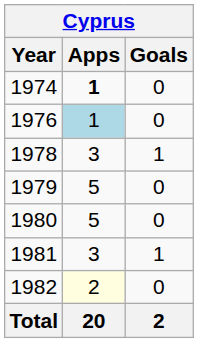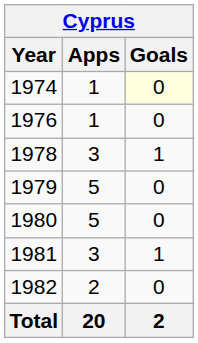(94, 87) bold -> (94, 87) normal
(159, 87) no background -> (159, 87) lightyellow background
(94, 120) lightblue background -> (94, 120) no background
(94, 287) lightyellow background -> (94, 287) no background
